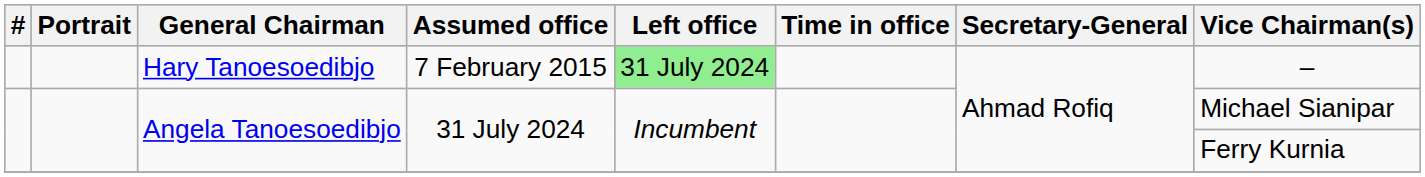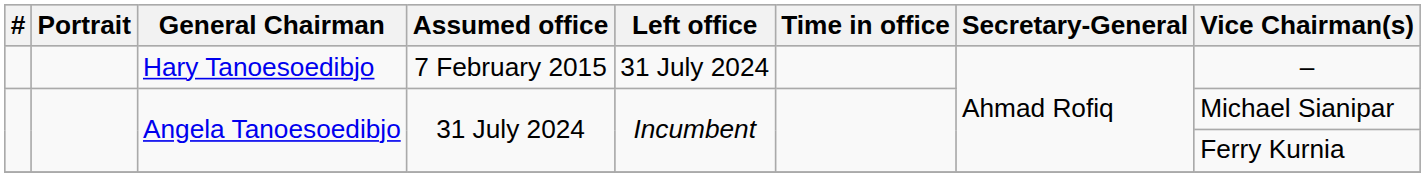(695, 66) lightgreen background -> (695, 66) no background
